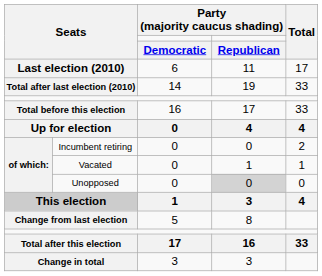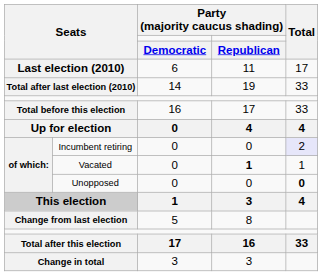(302, 146) no background -> (302, 146) lavender background
(249, 165) normal -> (249, 165) bold
(249, 183) lightgrey background -> (249, 183) no background
(302, 183) normal -> (302, 183) bold
